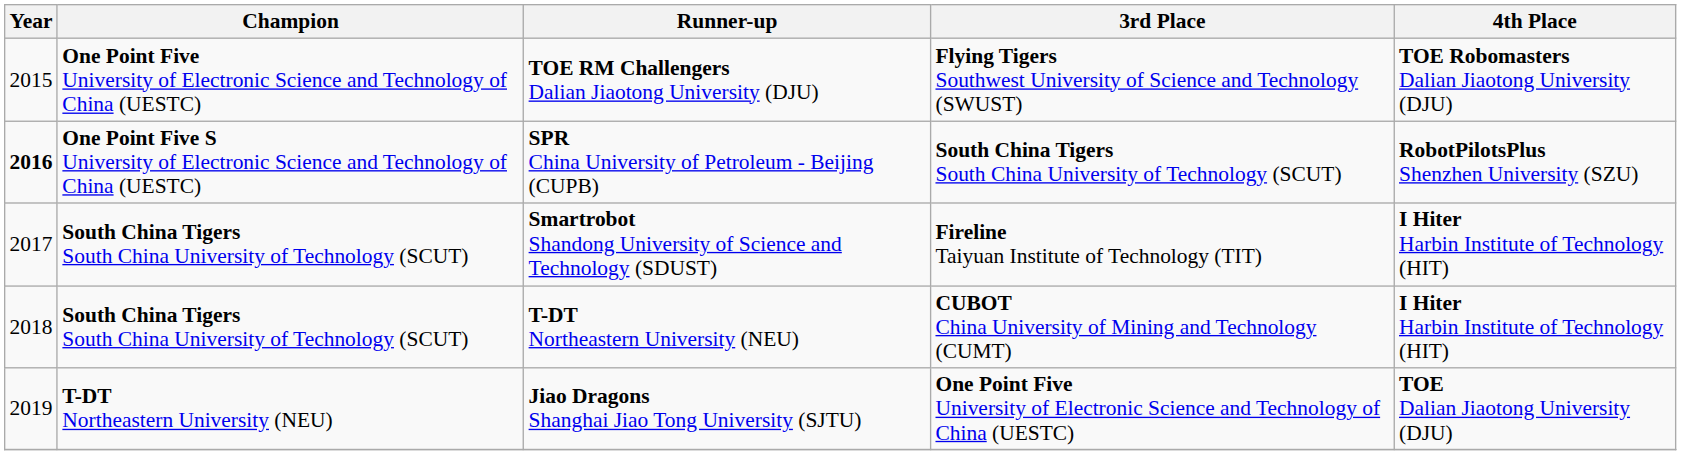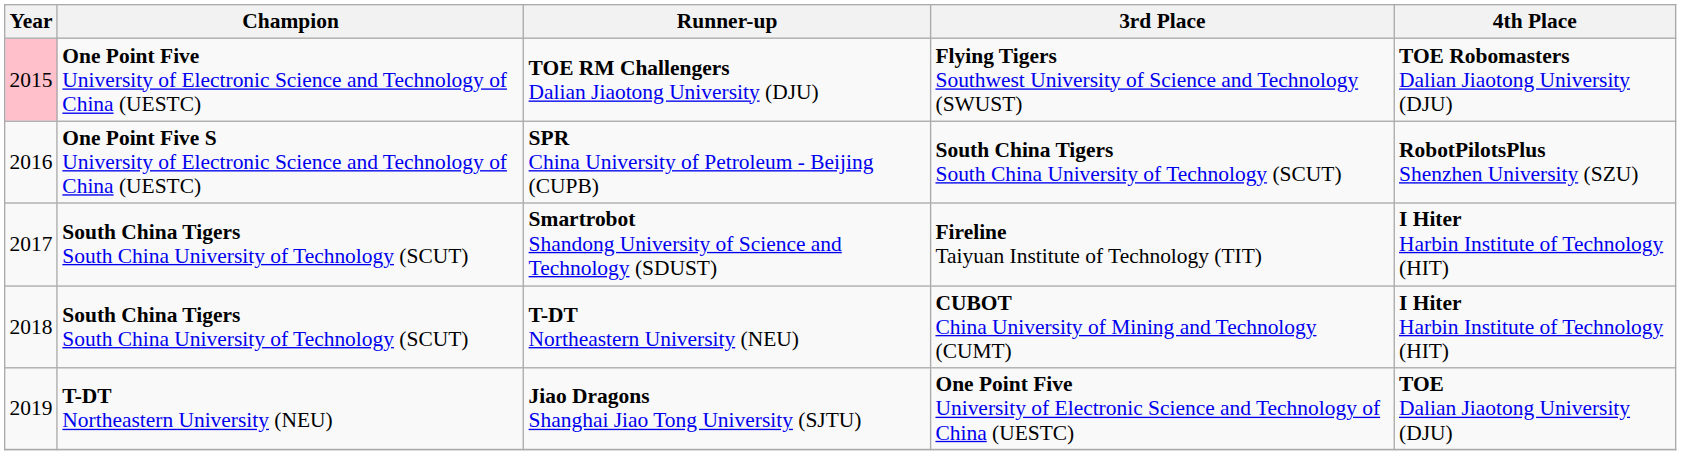(31, 79) no background -> (31, 79) pink background
(31, 161) bold -> (31, 161) normal
